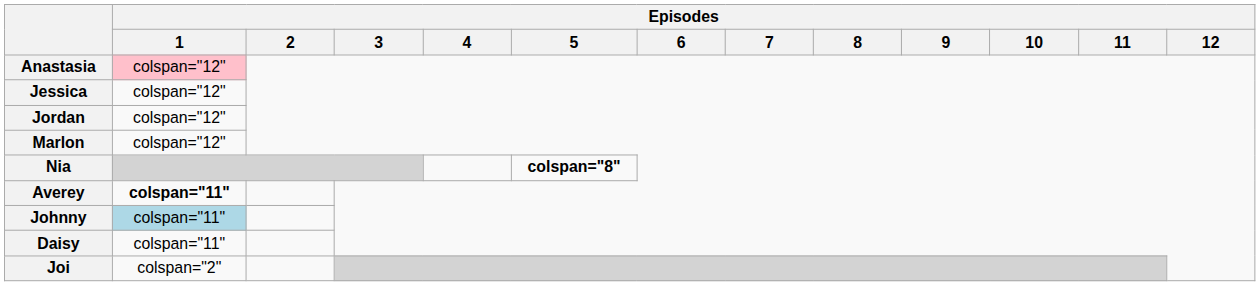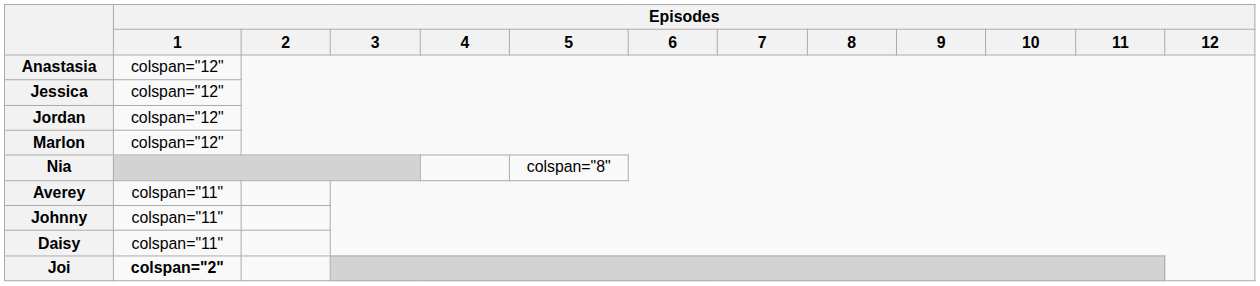(179, 67) pink background -> (177, 67) no background
(574, 167) bold -> (569, 167) normal
(179, 192) bold -> (177, 192) normal
(179, 218) lightblue background -> (177, 218) no background
(179, 268) normal -> (177, 268) bold
